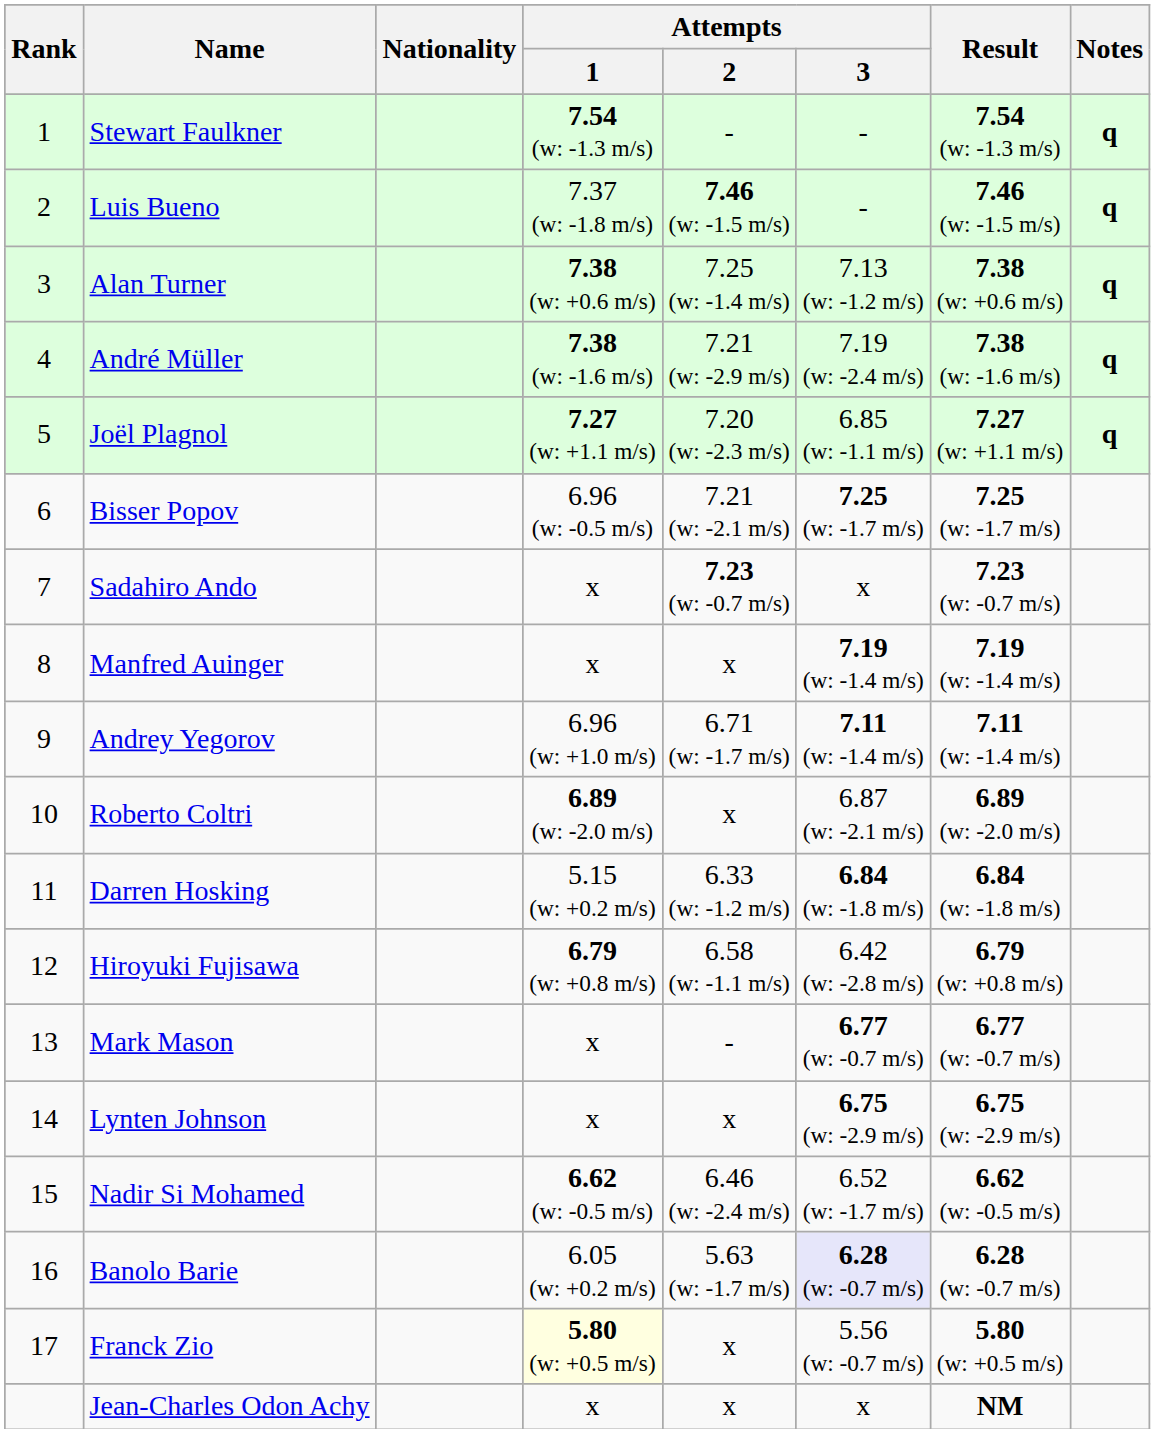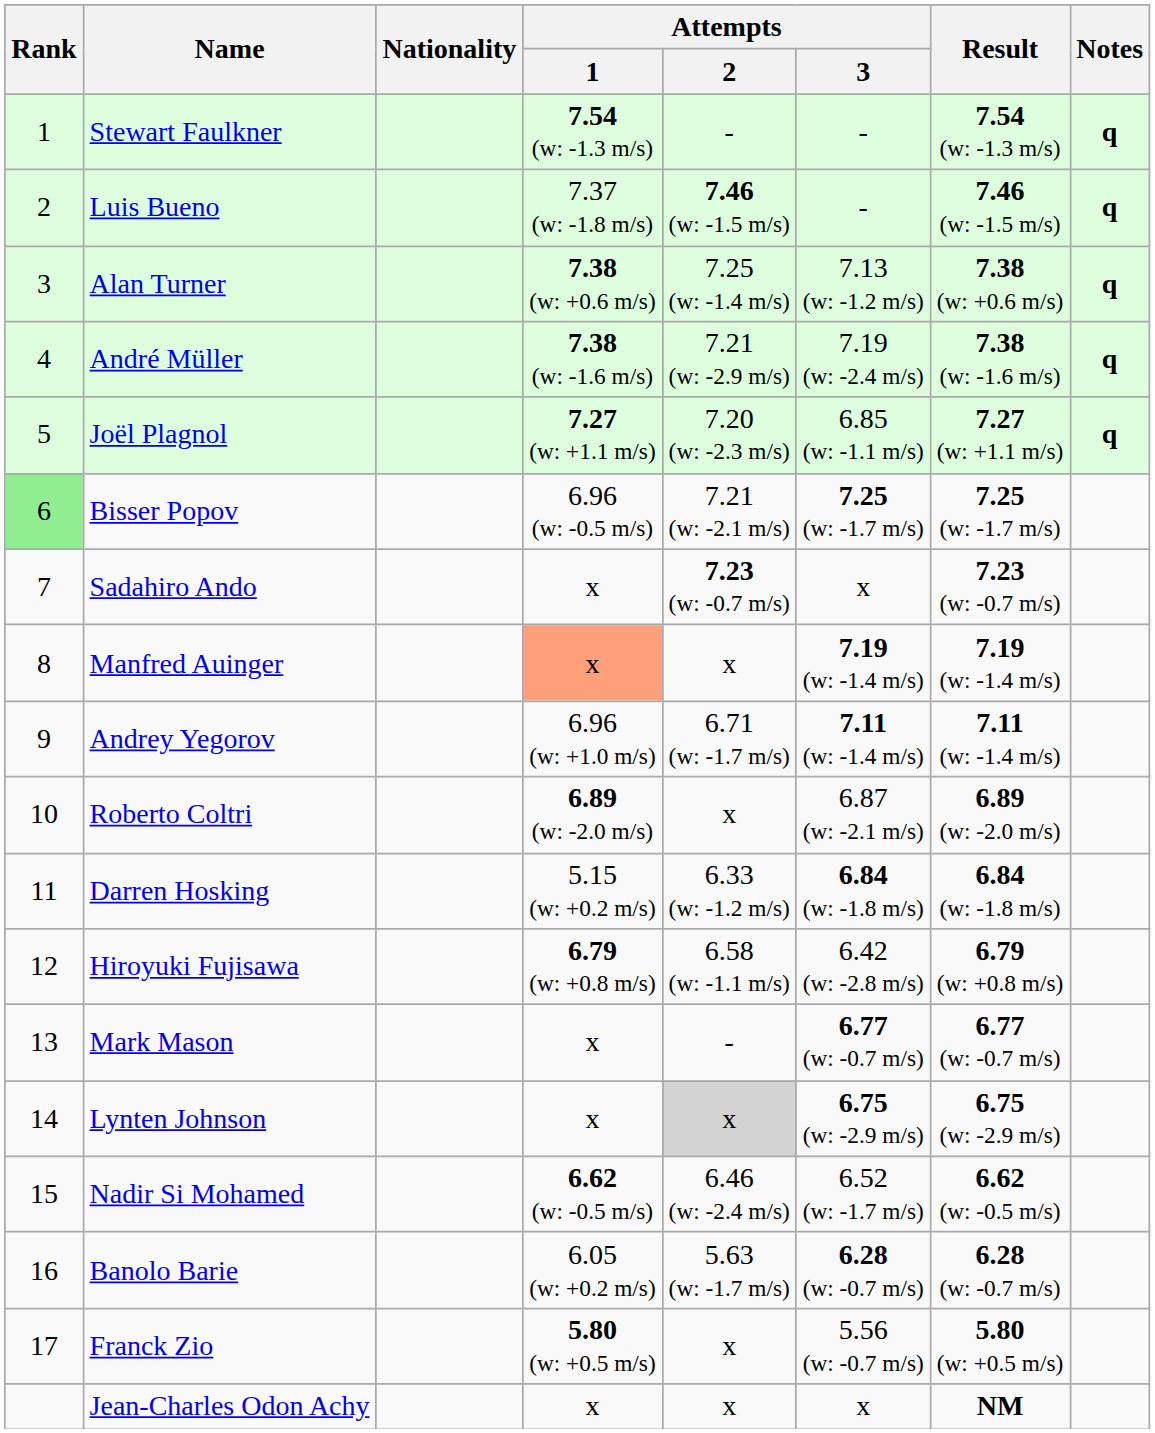(44, 510) no background -> (44, 510) lightgreen background
(592, 662) no background -> (592, 662) lightsalmon background
(729, 1118) no background -> (729, 1118) lightgrey background
(863, 1269) lavender background -> (863, 1269) no background
(592, 1345) lightyellow background -> (592, 1345) no background
